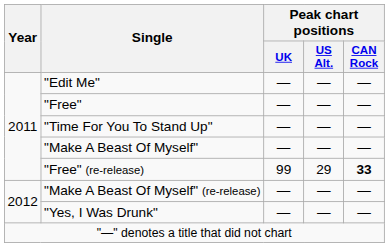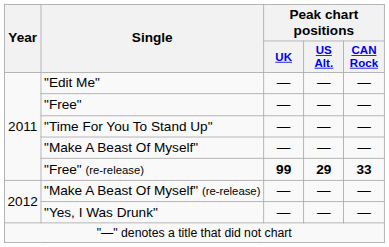(284, 169) normal -> (284, 169) bold
(324, 169) normal -> (324, 169) bold
